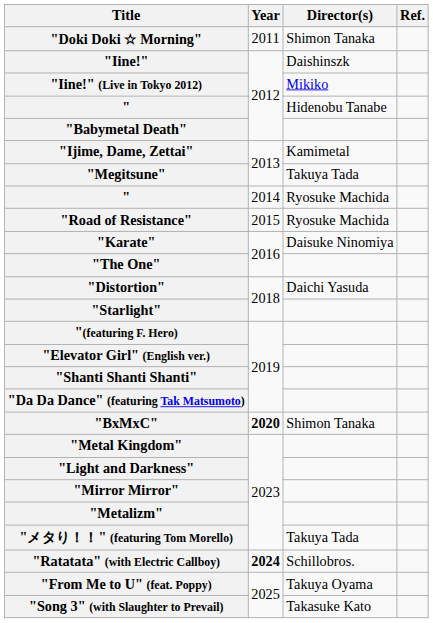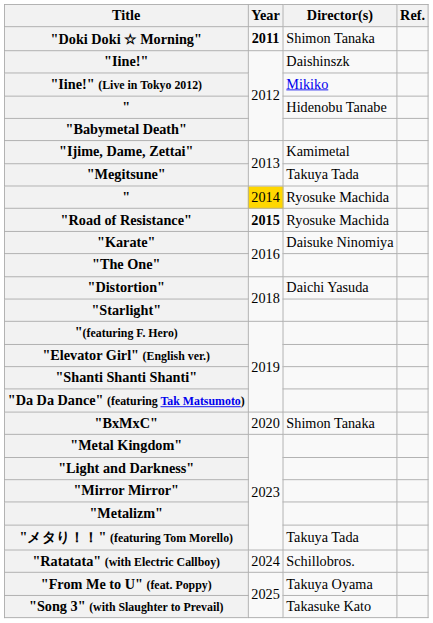(266, 38) normal -> (266, 38) bold
(266, 197) no background -> (266, 197) gold background
(266, 219) normal -> (266, 219) bold
(266, 423) bold -> (266, 423) normal
(266, 561) bold -> (266, 561) normal
